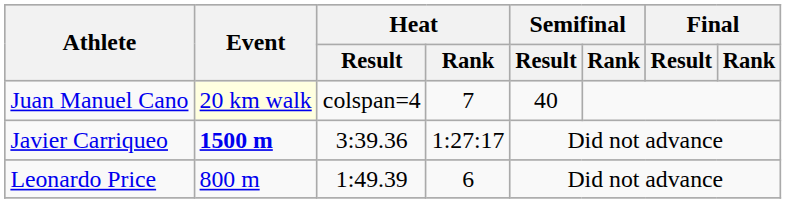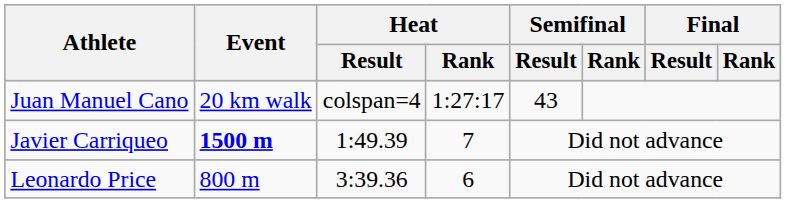(256, 100) lightyellow background -> (256, 100) no background
(468, 100) 7 -> (468, 100) 1:27:17
(546, 100) 40 -> (546, 100) 43
(372, 139) 3:39.36 -> (372, 139) 1:49.39
(468, 139) 1:27:17 -> (468, 139) 7
(372, 179) 1:49.39 -> (372, 179) 3:39.36
